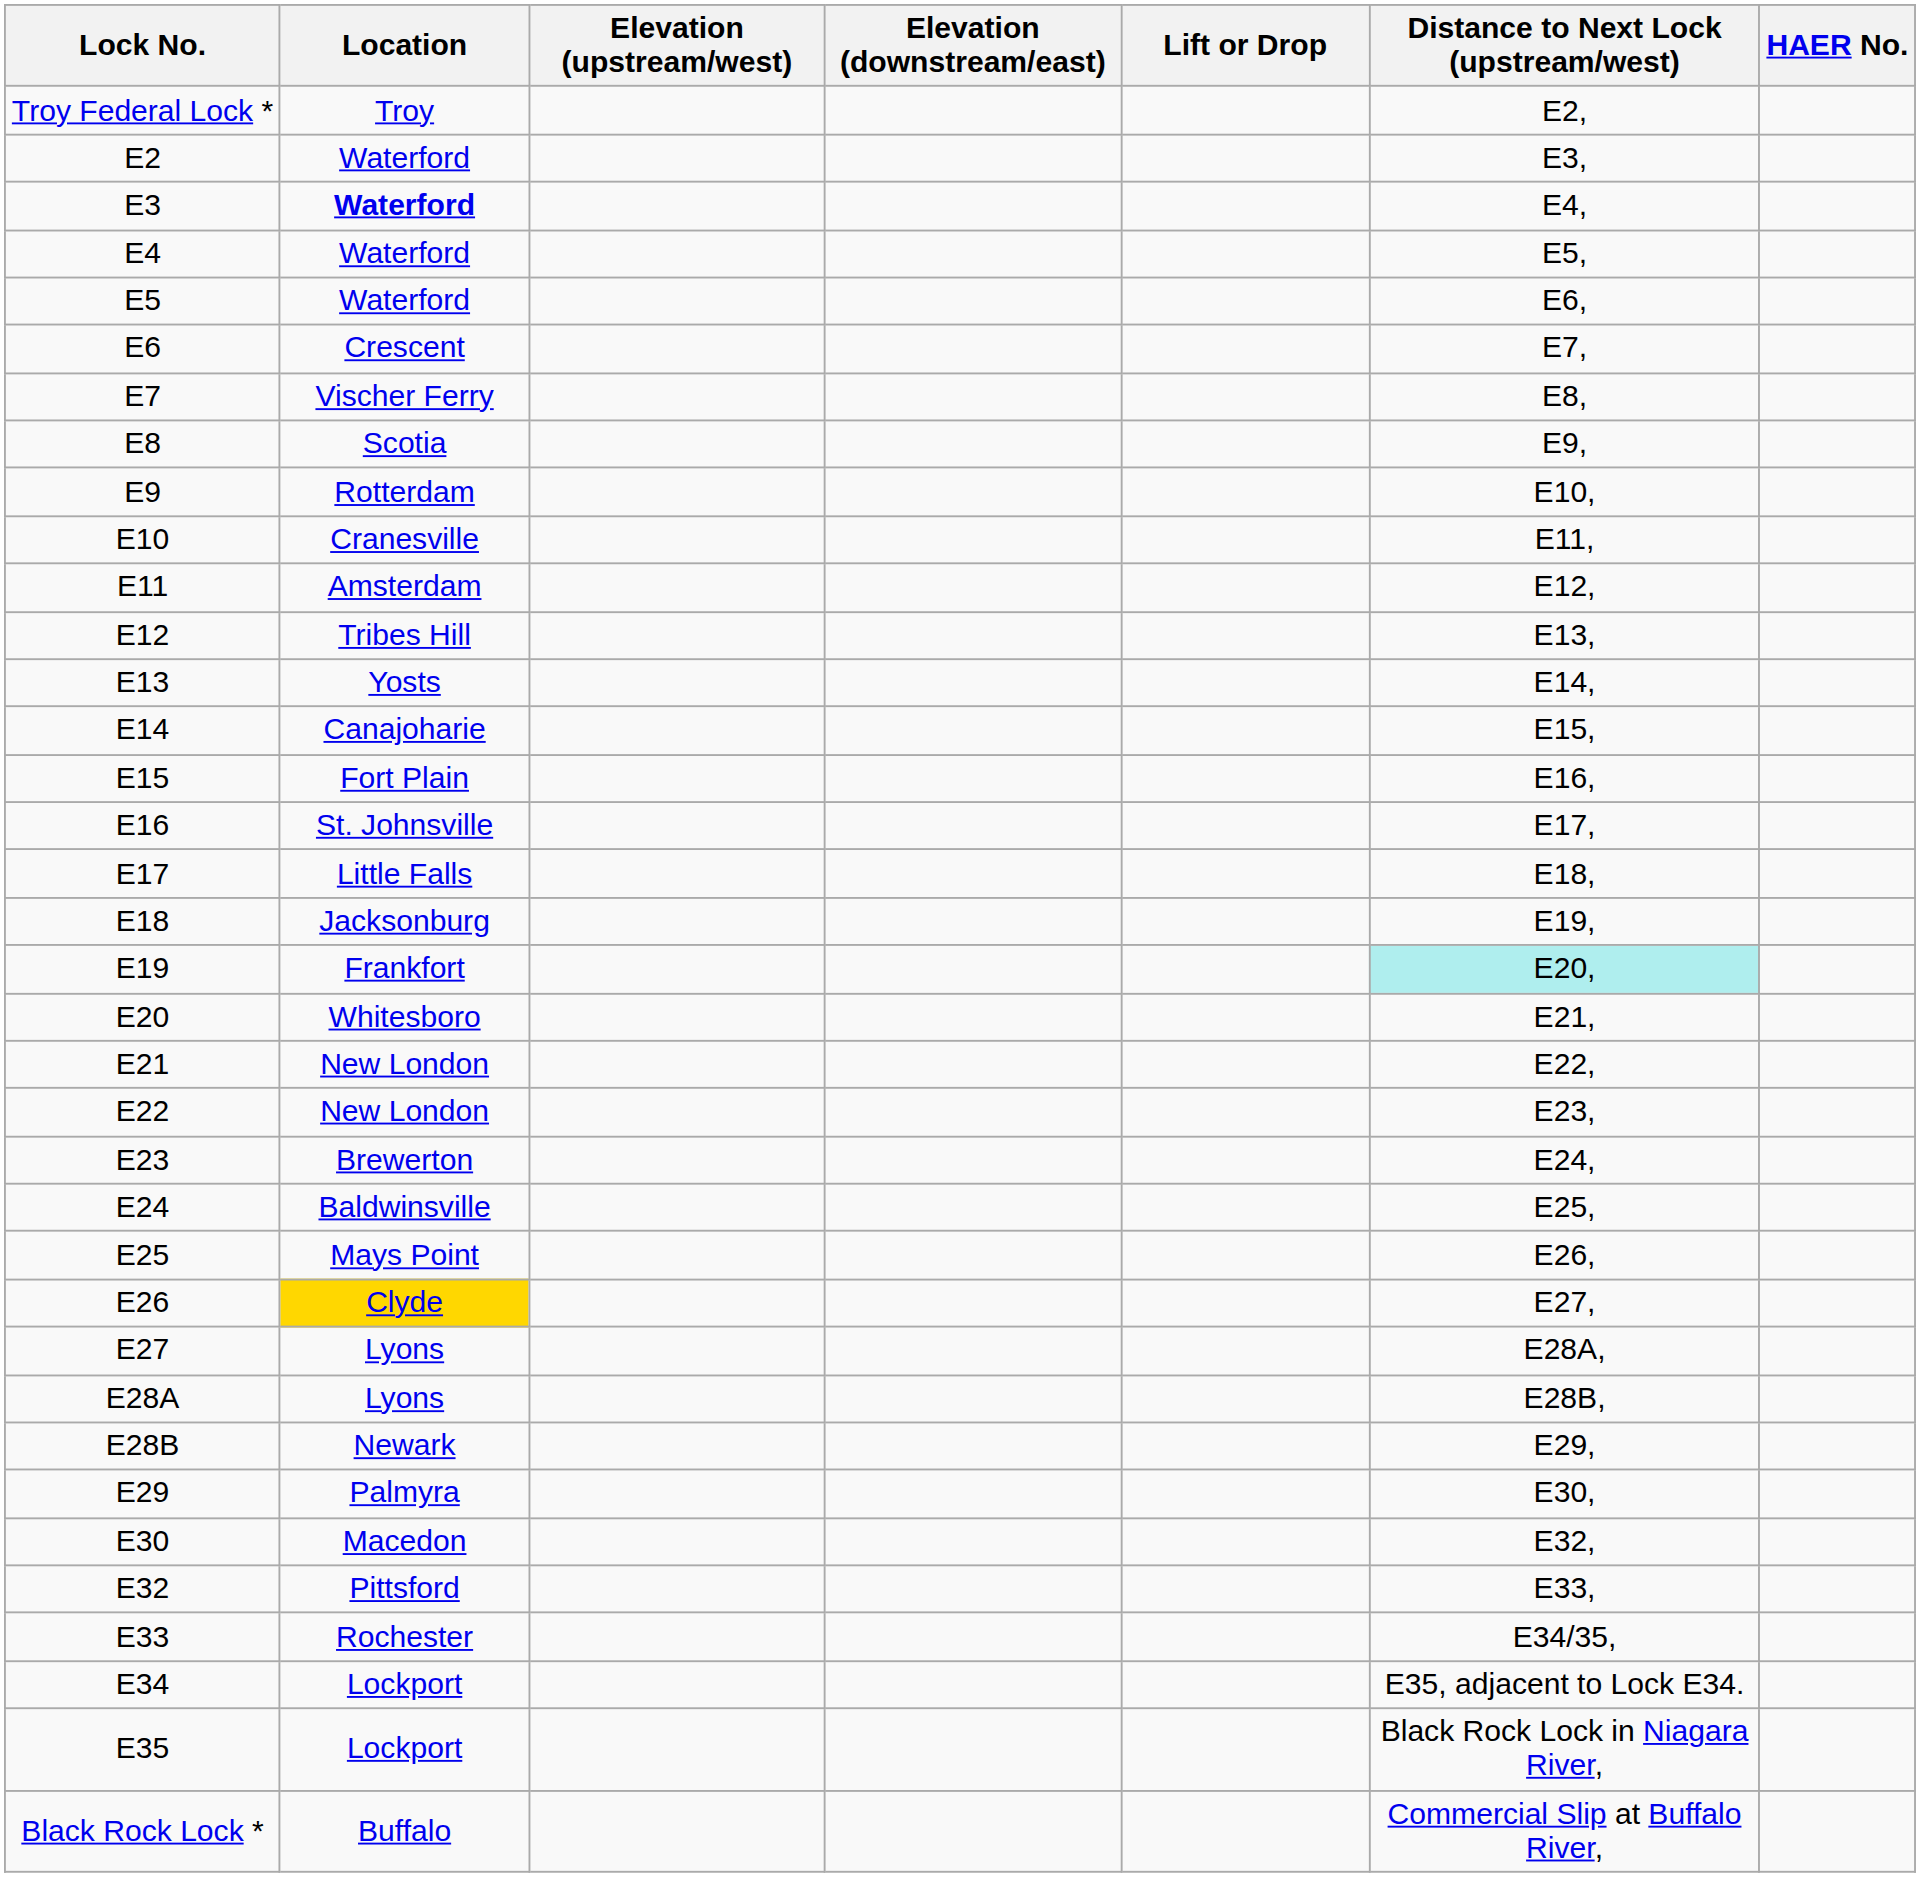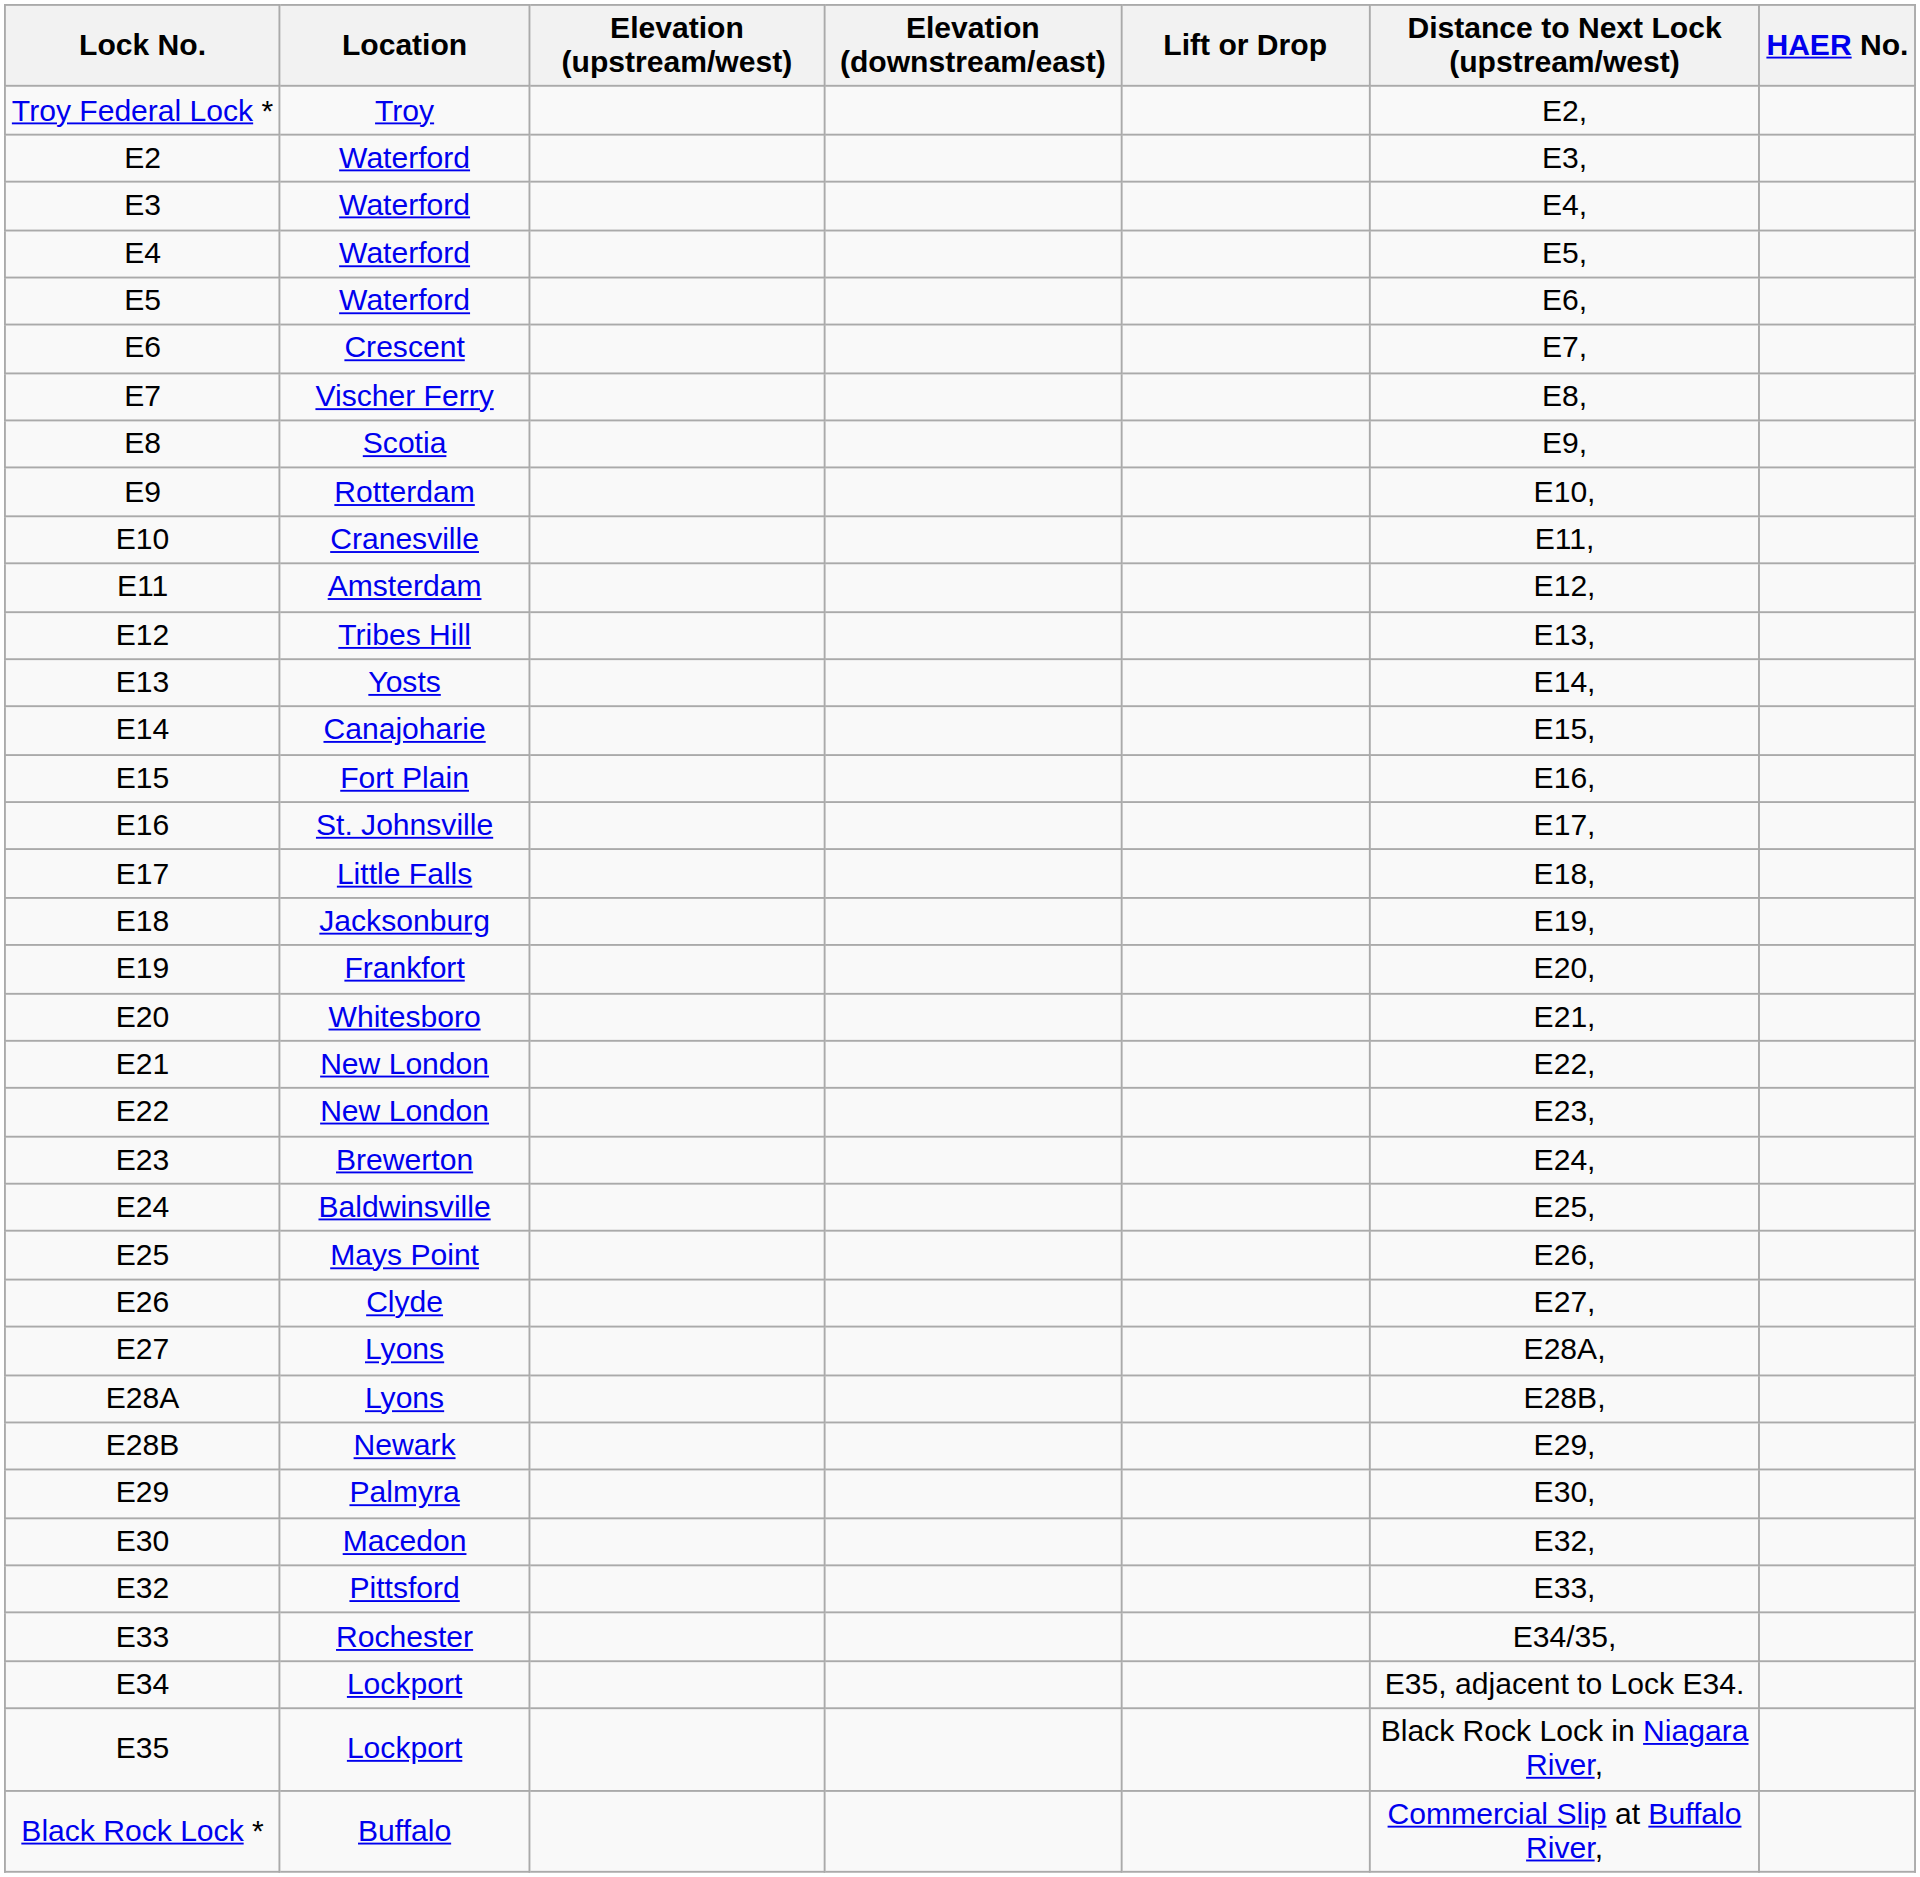(405, 205) bold -> (405, 205) normal
(1565, 968) paleturquoise background -> (1565, 968) no background
(405, 1302) gold background -> (405, 1302) no background
